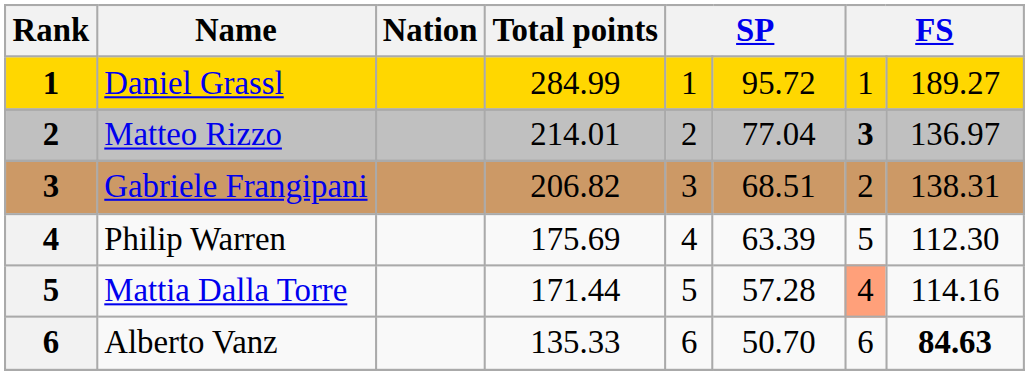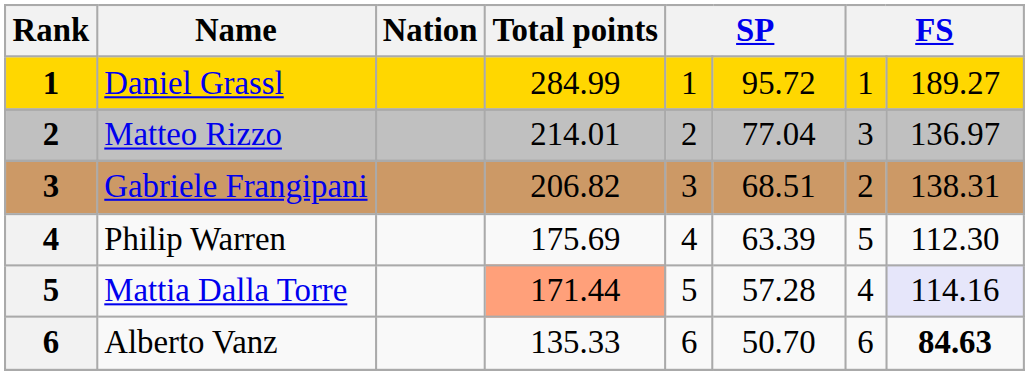(865, 134) bold -> (865, 134) normal
(575, 290) no background -> (575, 290) lightsalmon background
(865, 290) lightsalmon background -> (865, 290) no background
(955, 290) no background -> (955, 290) lavender background
